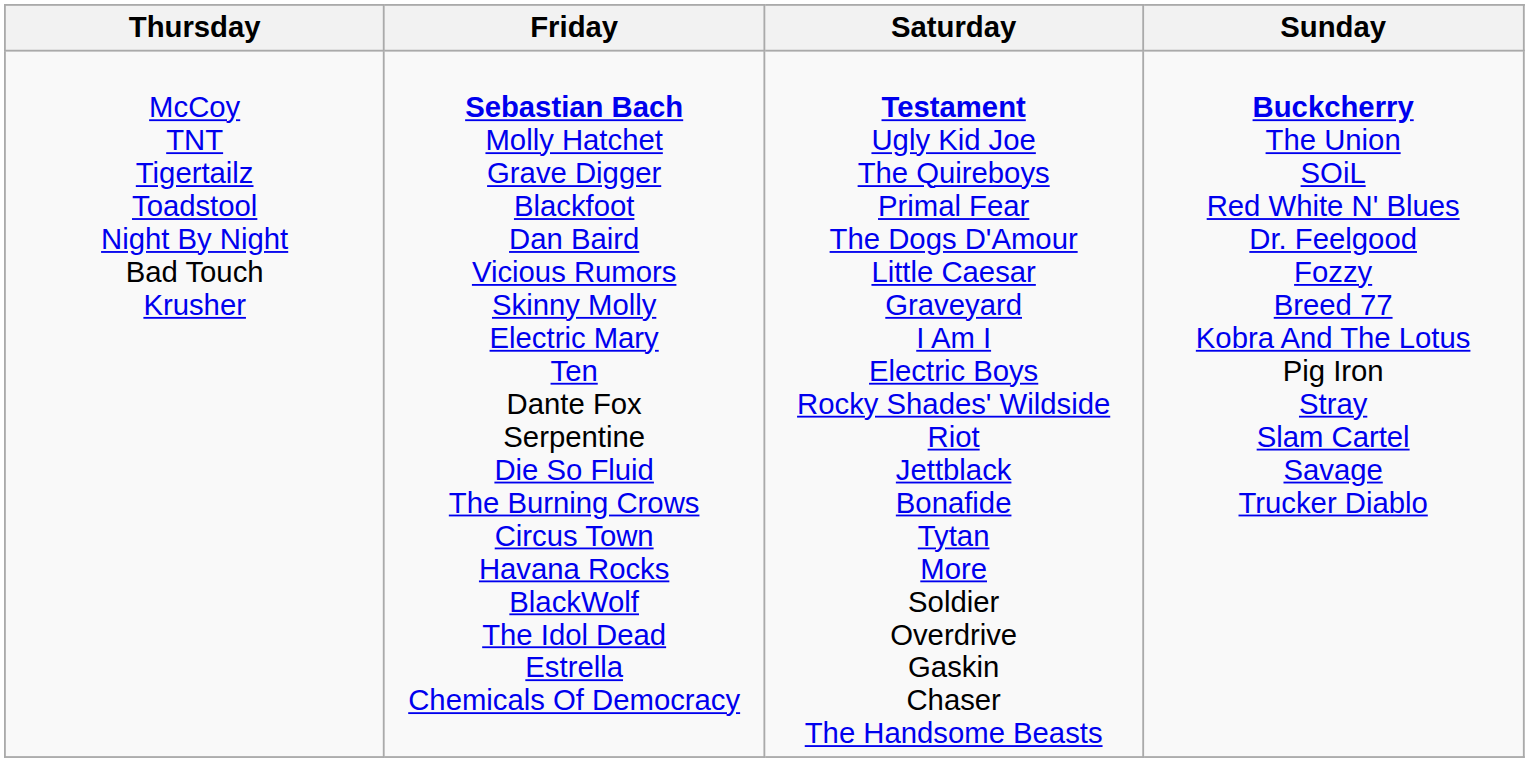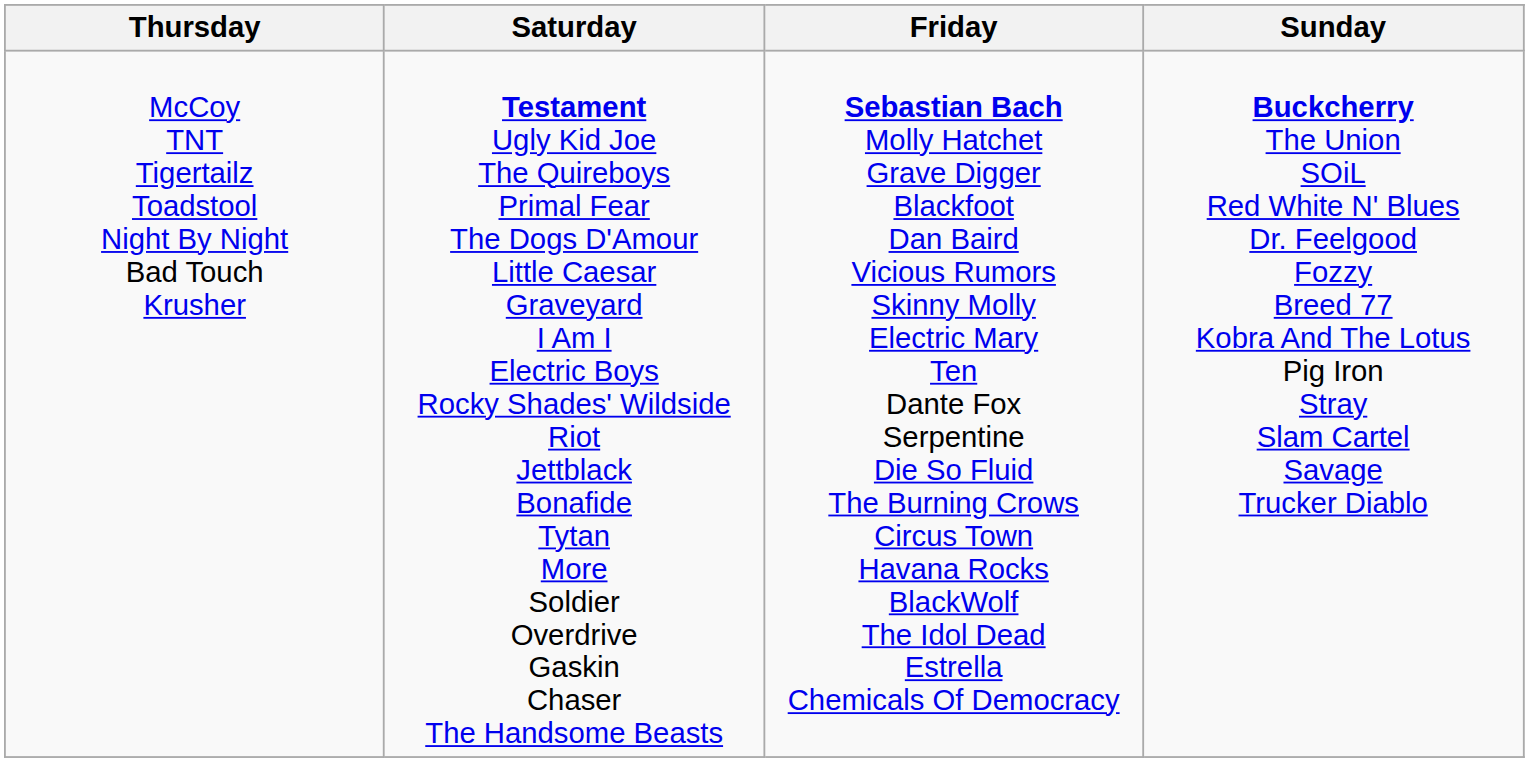columns swapped: (574, 27) <-> (954, 27)
